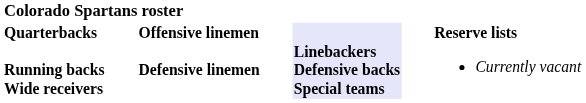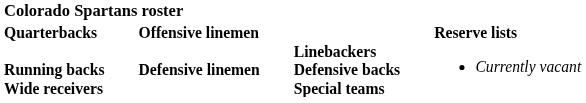(347, 70) lavender background -> (347, 70) no background
